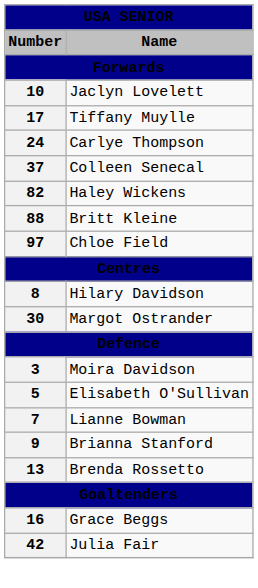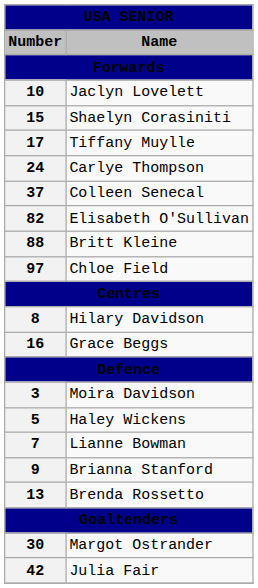+ row: (35, 118)
(128, 193) Haley Wickens -> (159, 218) Elisabeth O'Sullivan
rows swapped: (35, 520) <-> (35, 319)
(159, 394) Elisabeth O'Sullivan -> (128, 419) Haley Wickens
